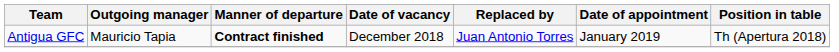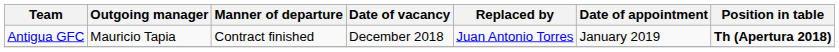(269, 36) bold -> (264, 36) normal
(770, 36) normal -> (773, 36) bold
